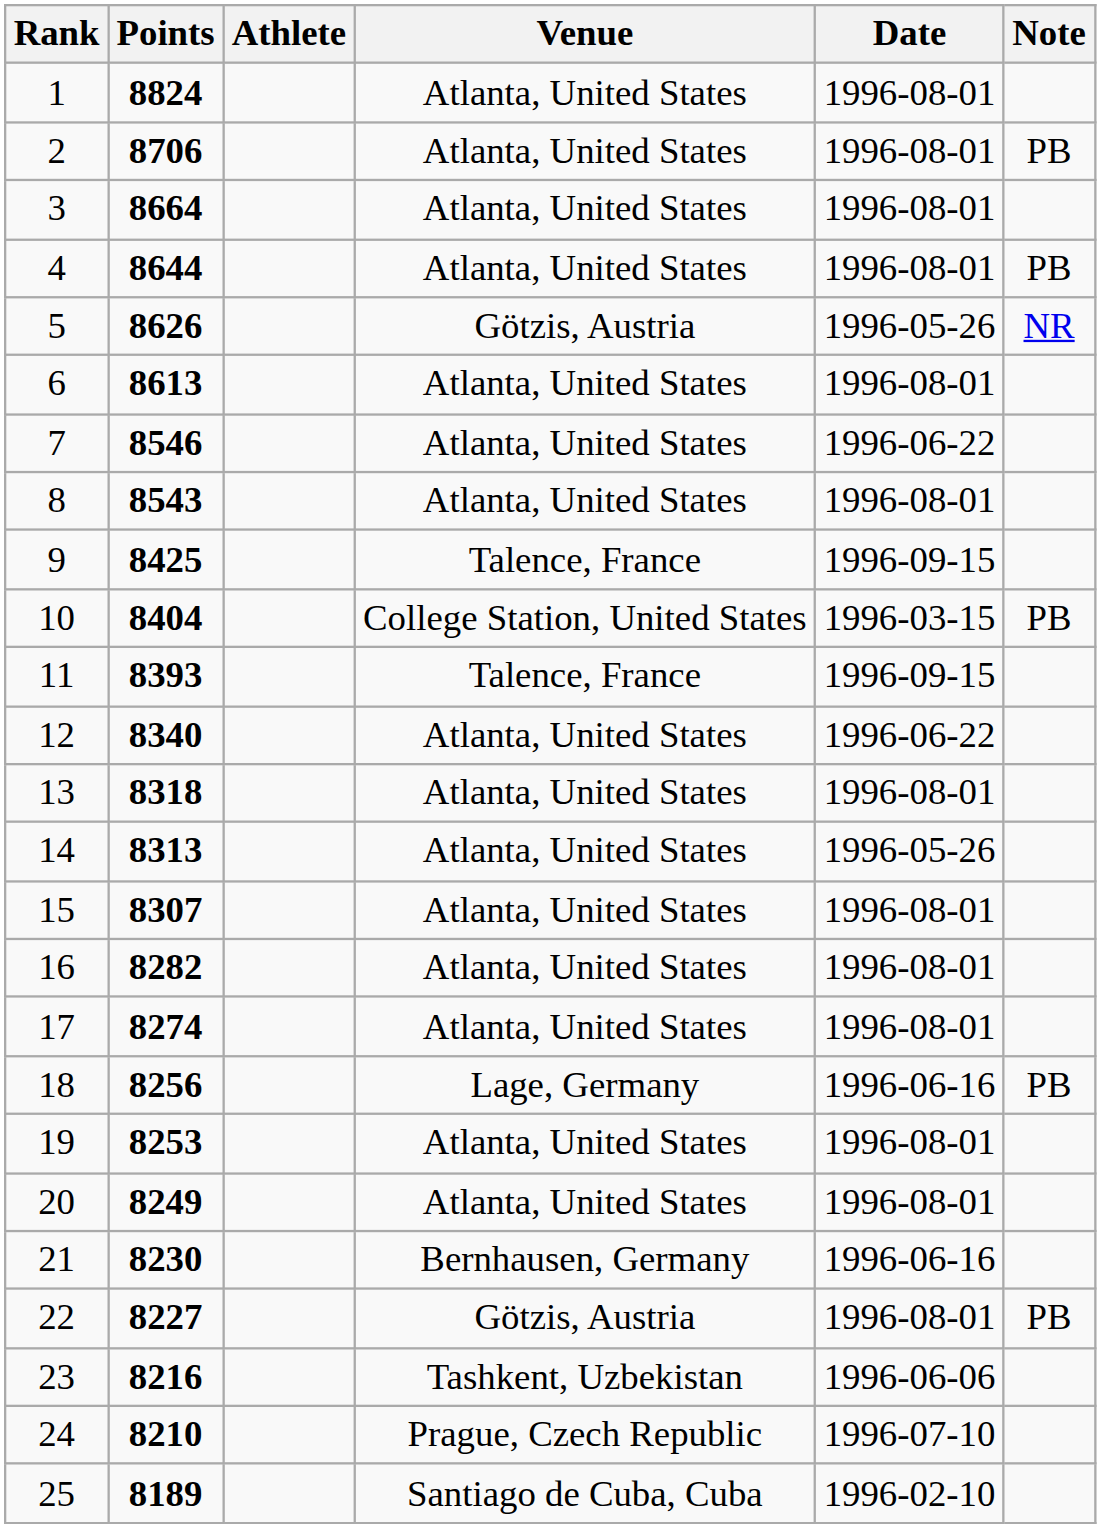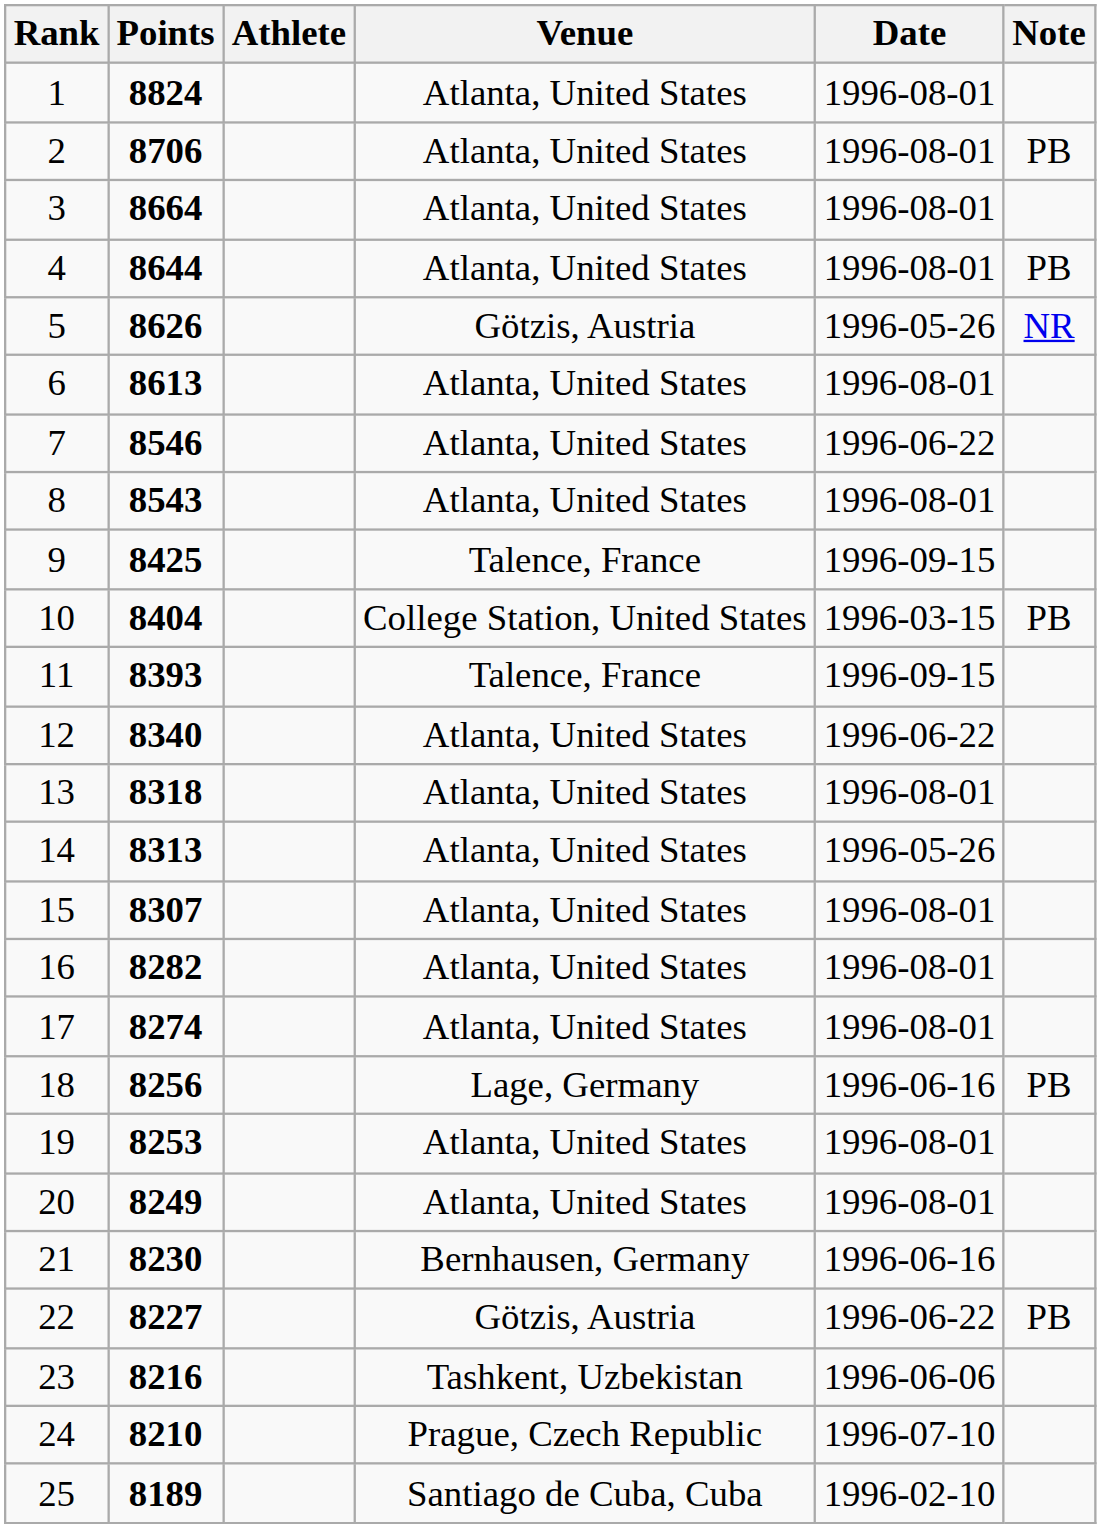(909, 1317) 1996-08-01 -> (909, 1317) 1996-06-22
